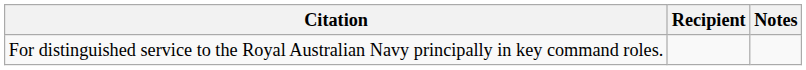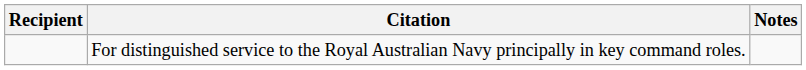columns swapped: (709, 19) <-> (336, 19)
